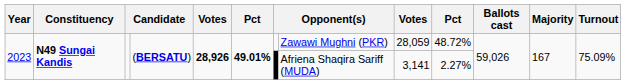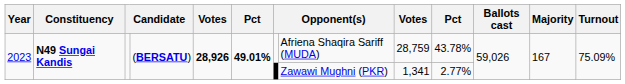(334, 42) Zawawi Mughni (PKR) -> (332, 48) Afriena Shaqira Sariff (MUDA)
(413, 42) 28,059 -> (413, 48) 28,759
(453, 42) 48.72% -> (453, 48) 43.78%
(332, 65) Afriena Shaqira Sariff (MUDA) -> (334, 71) Zawawi Mughni (PKR)
(416, 65) 3,141 -> (416, 71) 1,341
(456, 65) 2.27% -> (456, 71) 2.77%
